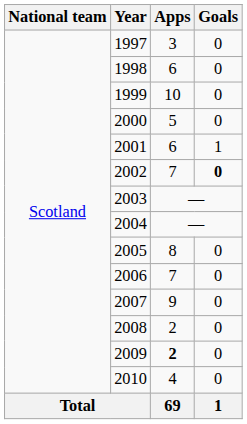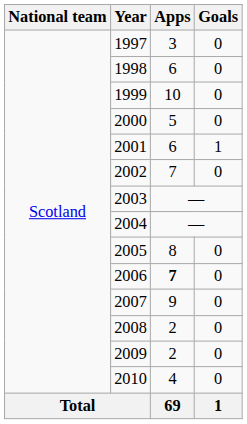(218, 172) bold -> (218, 172) normal
(172, 276) normal -> (172, 276) bold
(172, 353) bold -> (172, 353) normal
